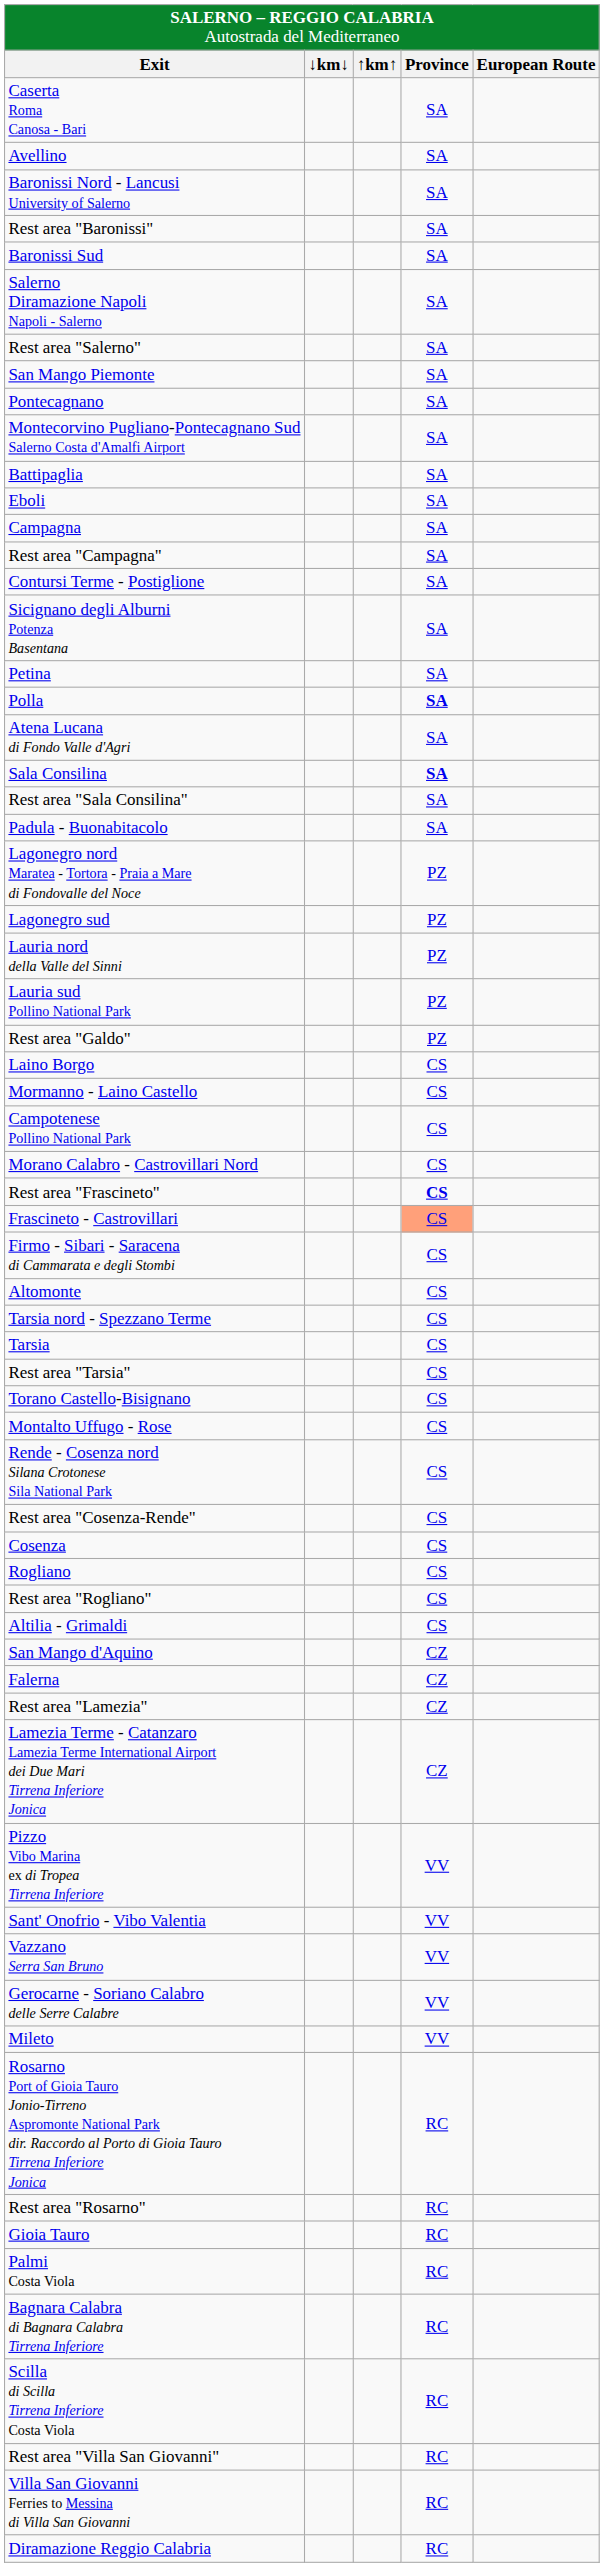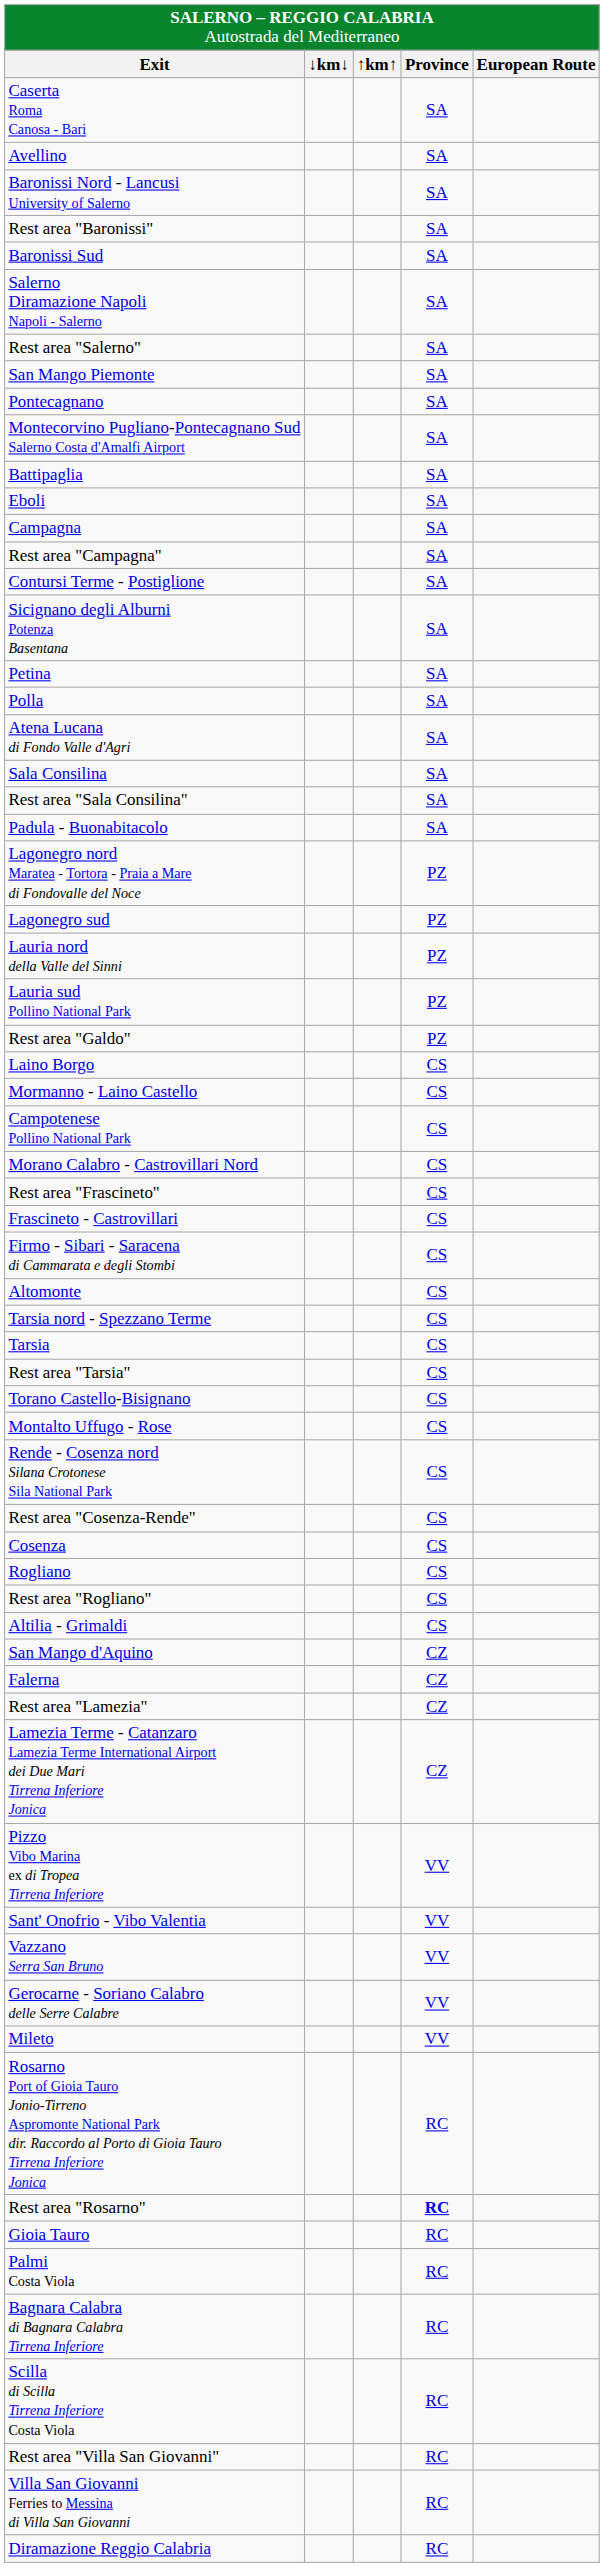(437, 700) bold -> (437, 700) normal
(437, 773) bold -> (437, 773) normal
(437, 1191) bold -> (437, 1191) normal
(437, 1218) lightsalmon background -> (437, 1218) no background
(437, 2207) normal -> (437, 2207) bold
